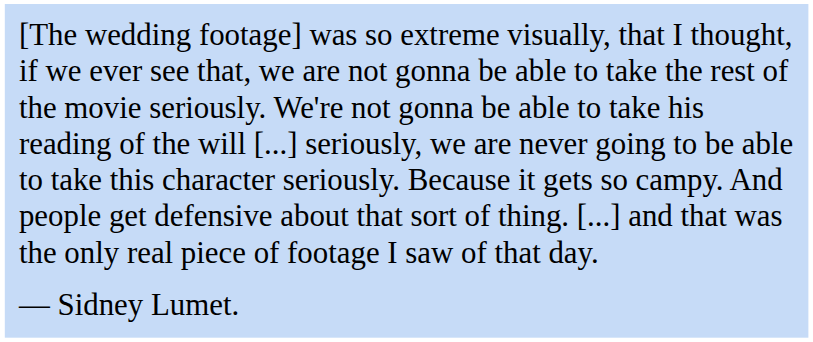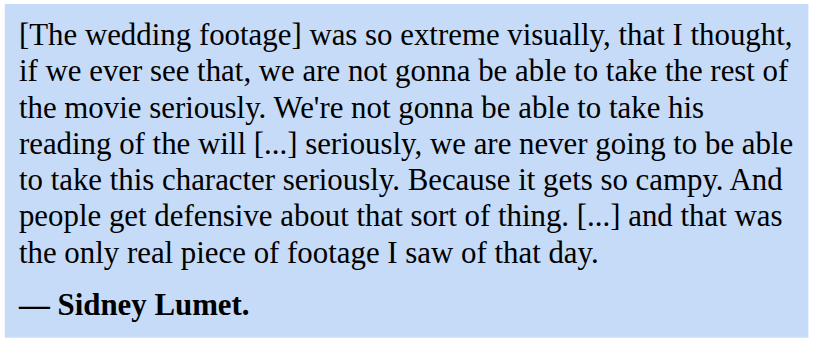(129, 305) normal -> (134, 305) bold
